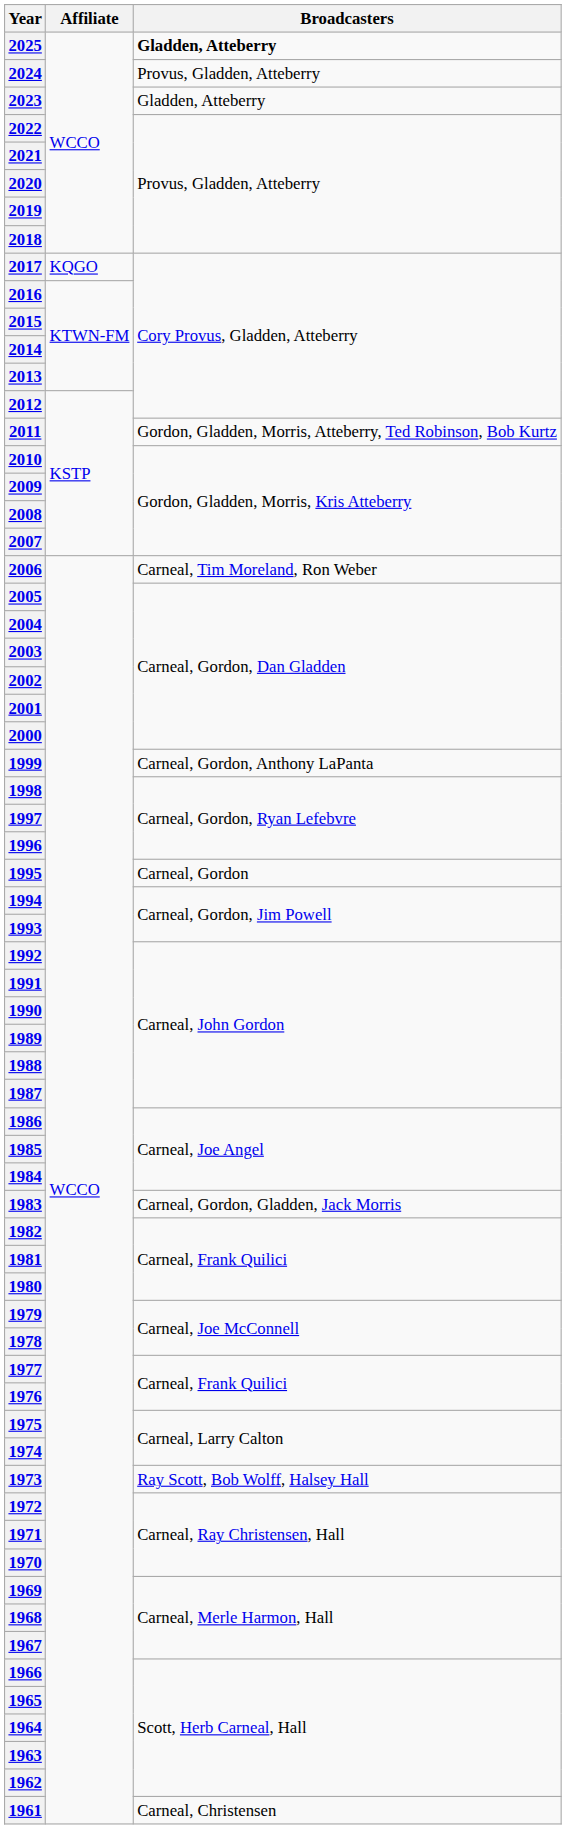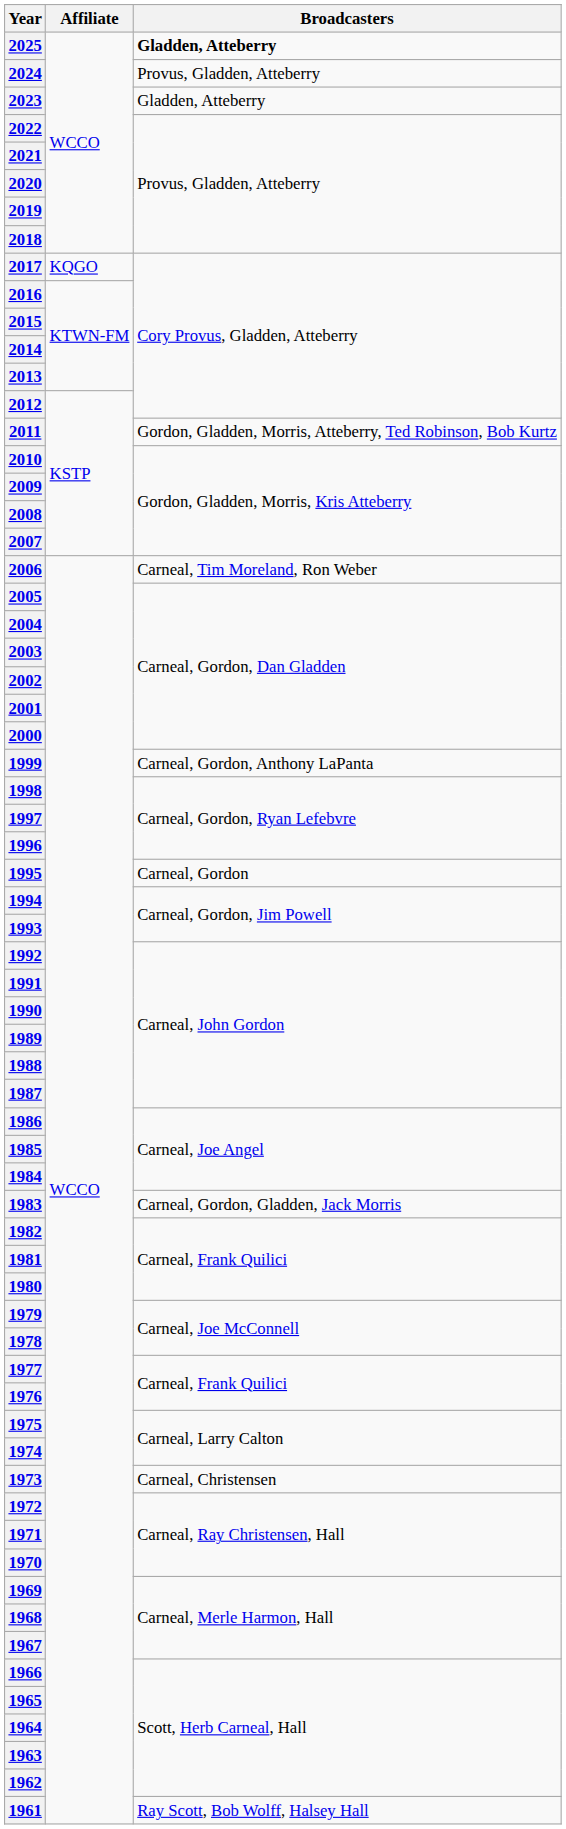(253, 1479) Ray Scott, Bob Wolff, Halsey Hall -> (207, 1479) Carneal, Christensen
(207, 1810) Carneal, Christensen -> (253, 1810) Ray Scott, Bob Wolff, Halsey Hall
